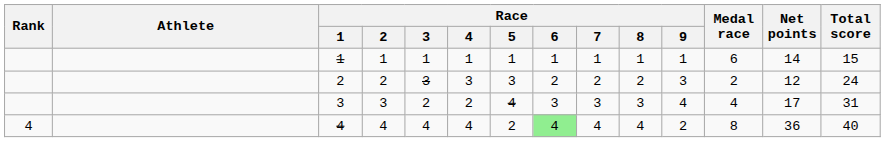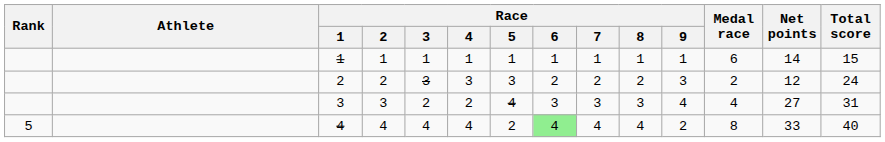(792, 104) 17 -> (792, 104) 27
(29, 126) 4 -> (29, 126) 5
(792, 126) 36 -> (792, 126) 33
